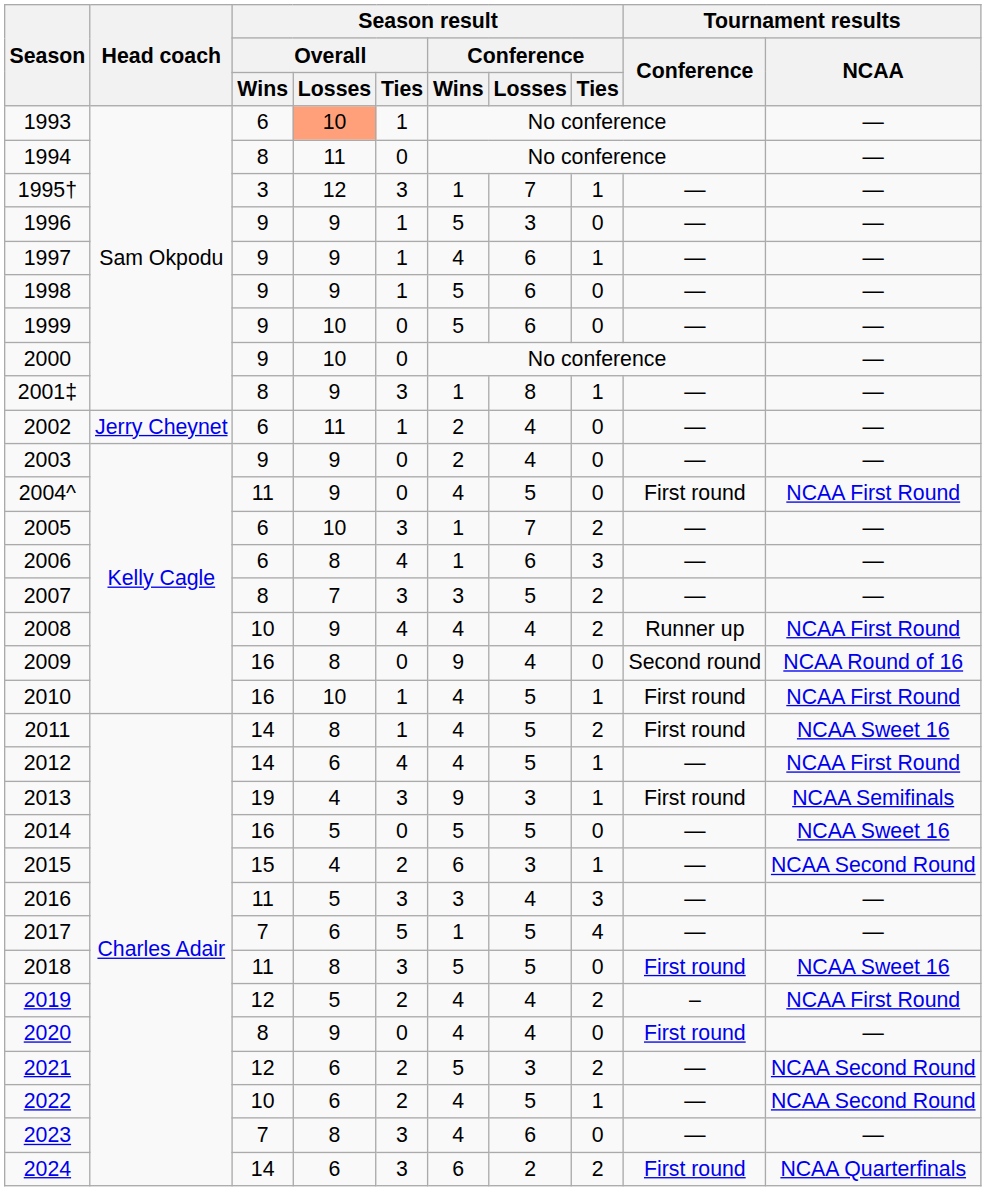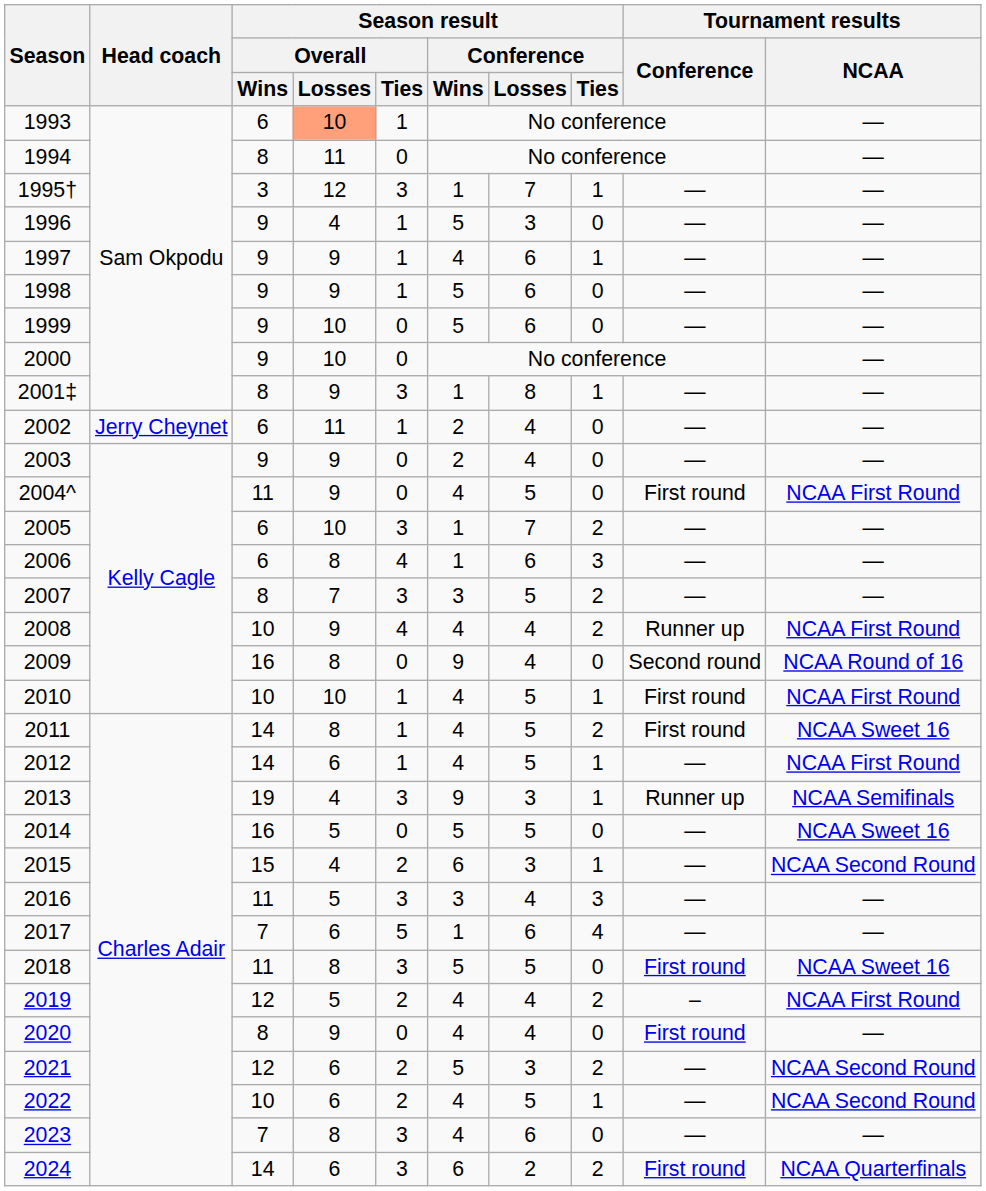(334, 223) 9 -> (334, 223) 4
(263, 696) 16 -> (263, 696) 10
(402, 763) 4 -> (402, 763) 1
(695, 797) First round -> (695, 797) Runner up
(530, 932) 5 -> (530, 932) 6
